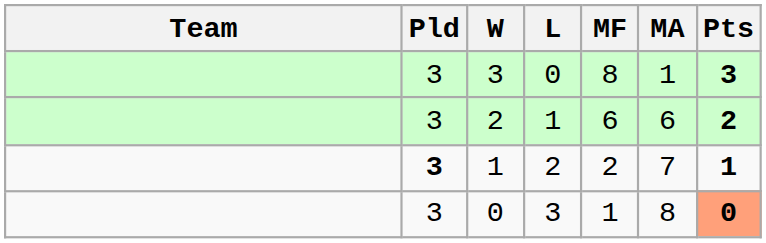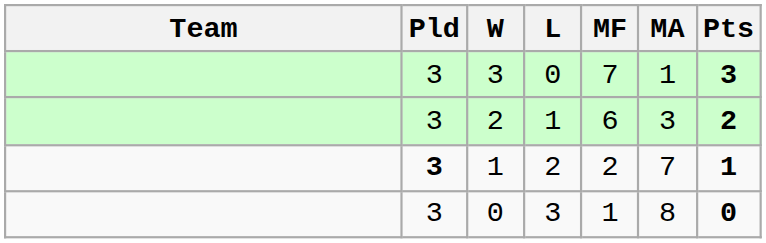(610, 75) 8 -> (610, 75) 7
(667, 121) 6 -> (667, 121) 3
(729, 214) lightsalmon background -> (729, 214) no background
